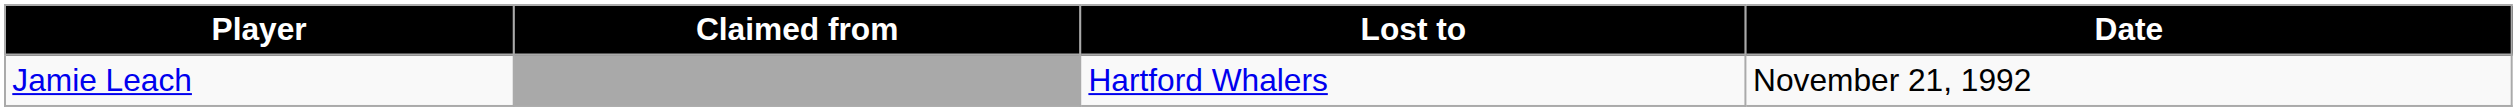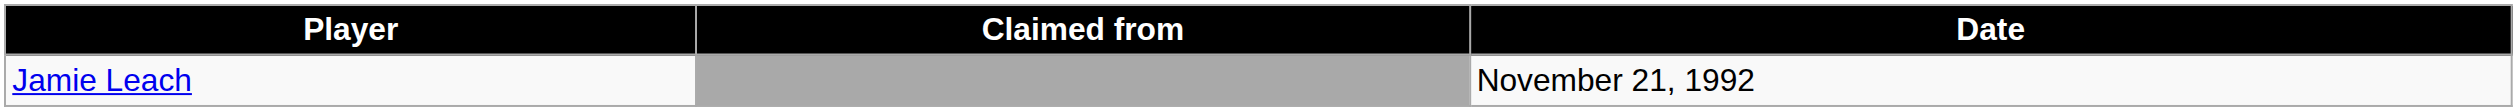- column: (1413, 29)
